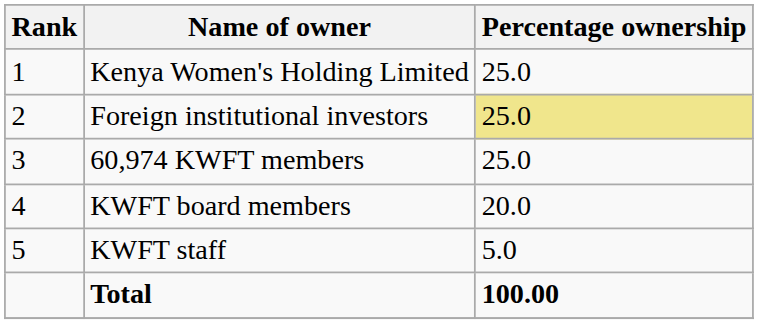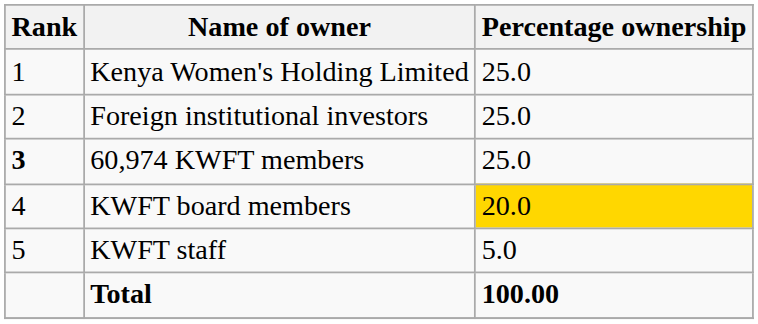(506, 116) khaki background -> (506, 116) no background
(19, 160) normal -> (19, 160) bold
(506, 205) no background -> (506, 205) gold background
